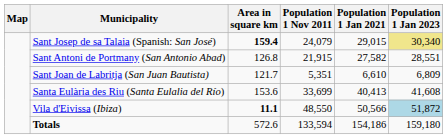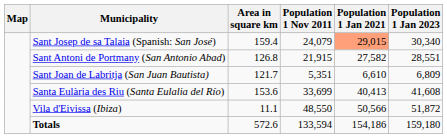(266, 41) bold -> (266, 41) normal
(372, 41) no background -> (372, 41) lightsalmon background
(426, 41) khaki background -> (426, 41) no background
(269, 108) bold -> (269, 108) normal
(426, 108) lightblue background -> (426, 108) no background
